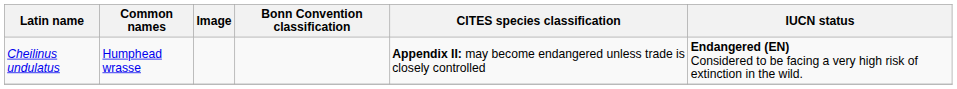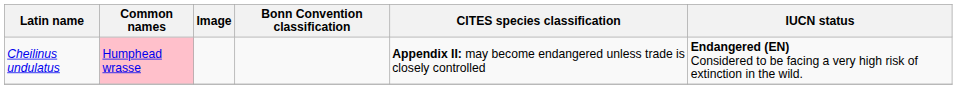(132, 60) no background -> (132, 60) pink background
